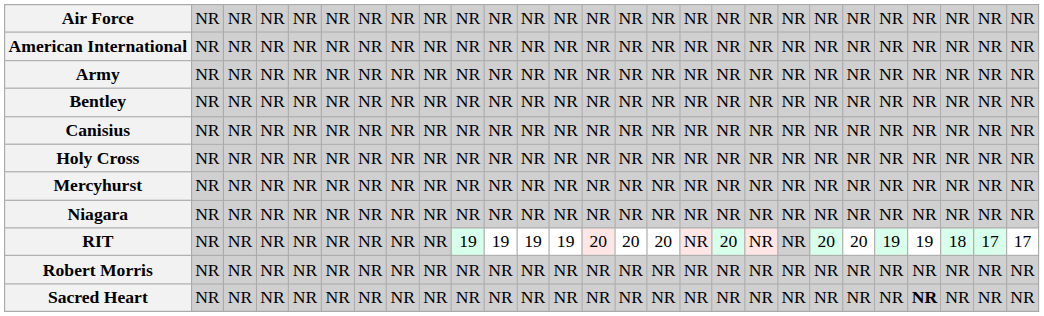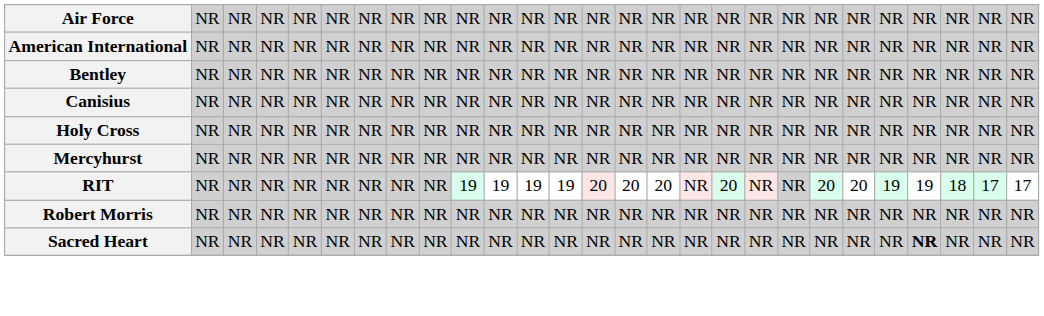- row: (98, 74)
- row: (98, 213)
